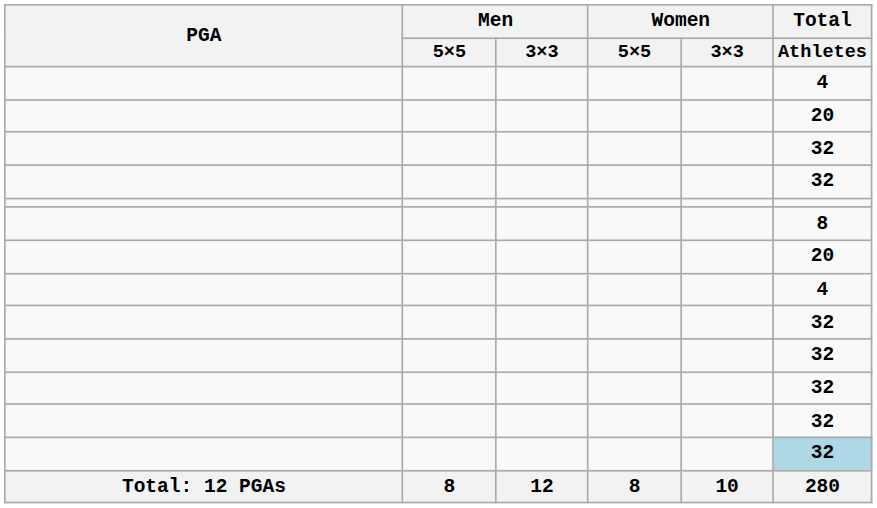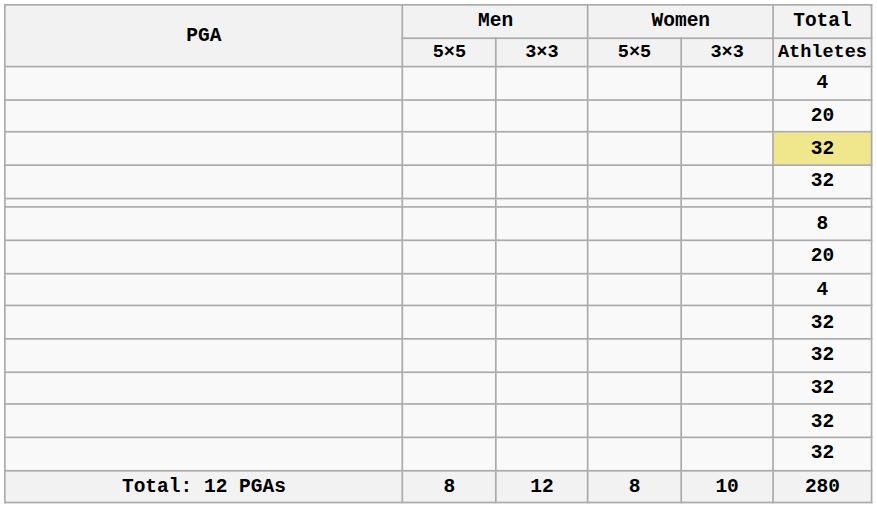(822, 149) no background -> (822, 149) khaki background
(822, 453) lightblue background -> (822, 453) no background
